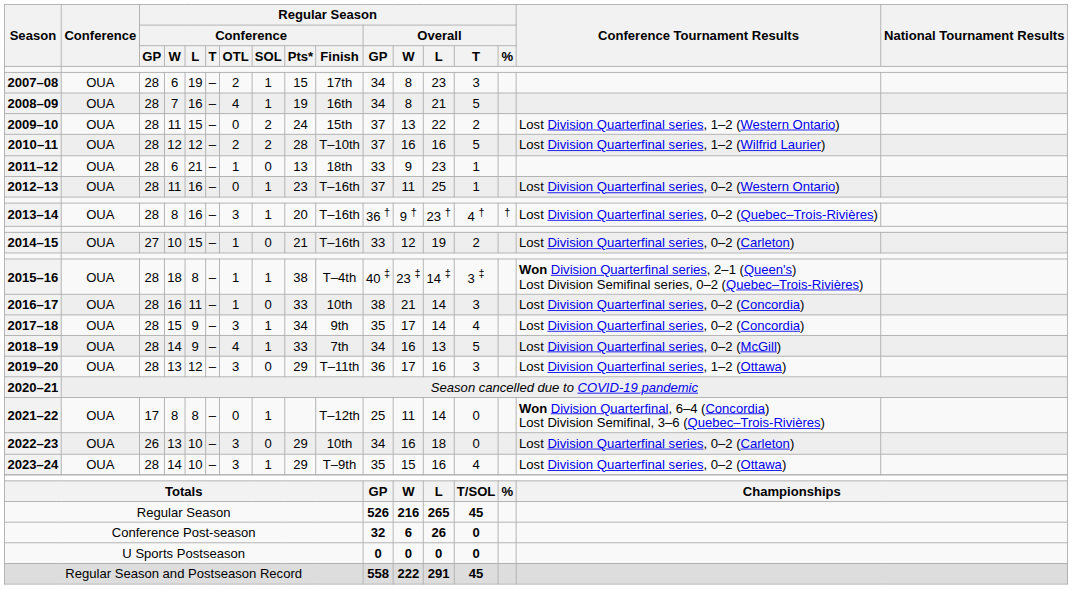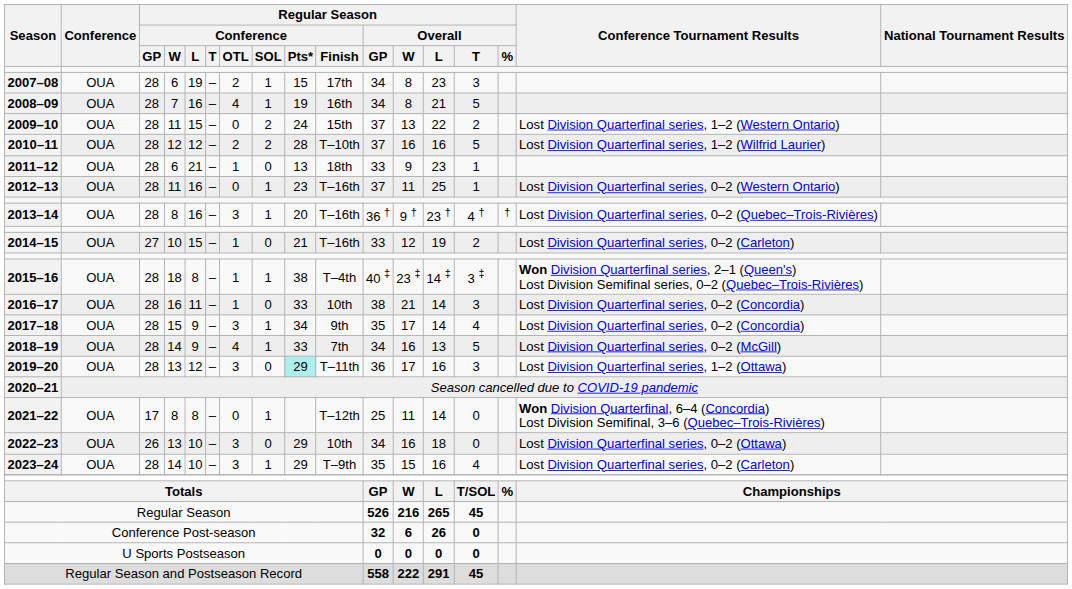(300, 367) no background -> (300, 367) paleturquoise background
(657, 444) Lost Division Quarterfinal series, 0–2 (Carleton) -> (653, 444) Lost Division Quarterfinal series, 0–2 (Ottawa)
(653, 464) Lost Division Quarterfinal series, 0–2 (Ottawa) -> (657, 464) Lost Division Quarterfinal series, 0–2 (Carleton)
